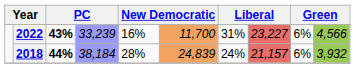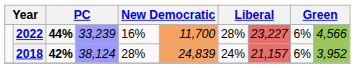(61, 34) 43% -> (61, 34) 44%
(233, 34) 31% -> (233, 34) 28%
(61, 53) 44% -> (61, 53) 42%
(97, 53) 38,184 -> (97, 53) 38,124
(332, 53) 3,932 -> (332, 53) 3,952
